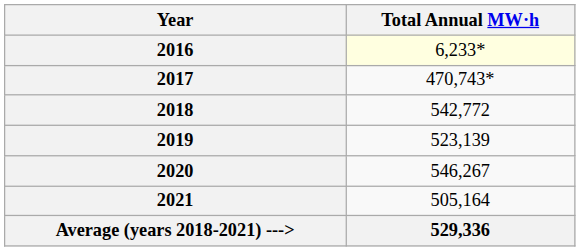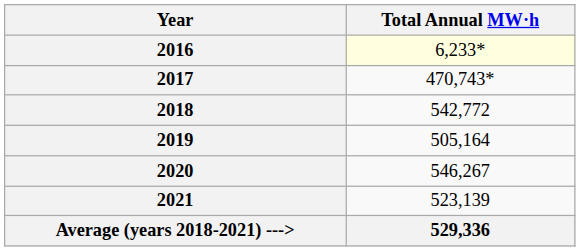(460, 140) 523,139 -> (460, 140) 505,164
(460, 200) 505,164 -> (460, 200) 523,139
